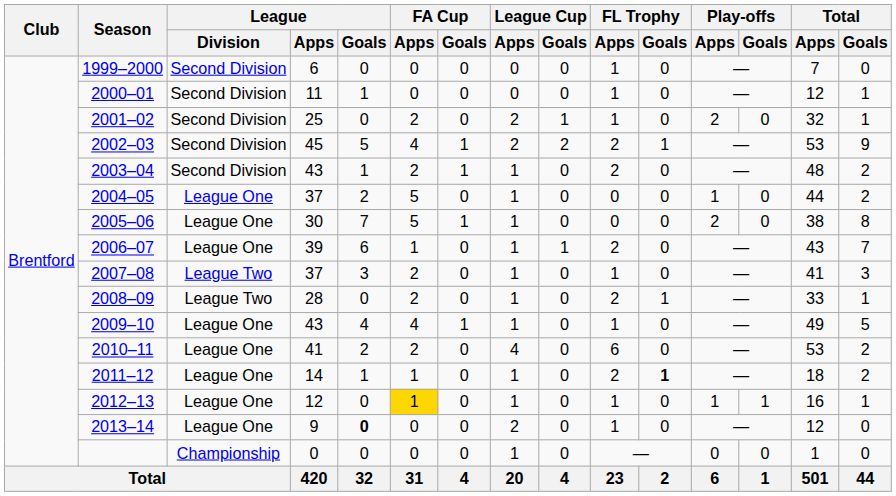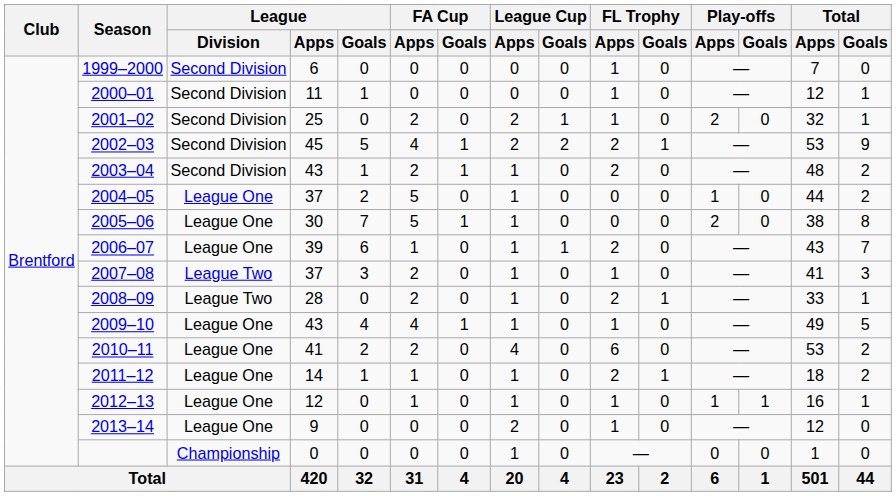(665, 376) bold -> (665, 376) normal
(414, 401) gold background -> (414, 401) no background
(364, 427) bold -> (364, 427) normal
